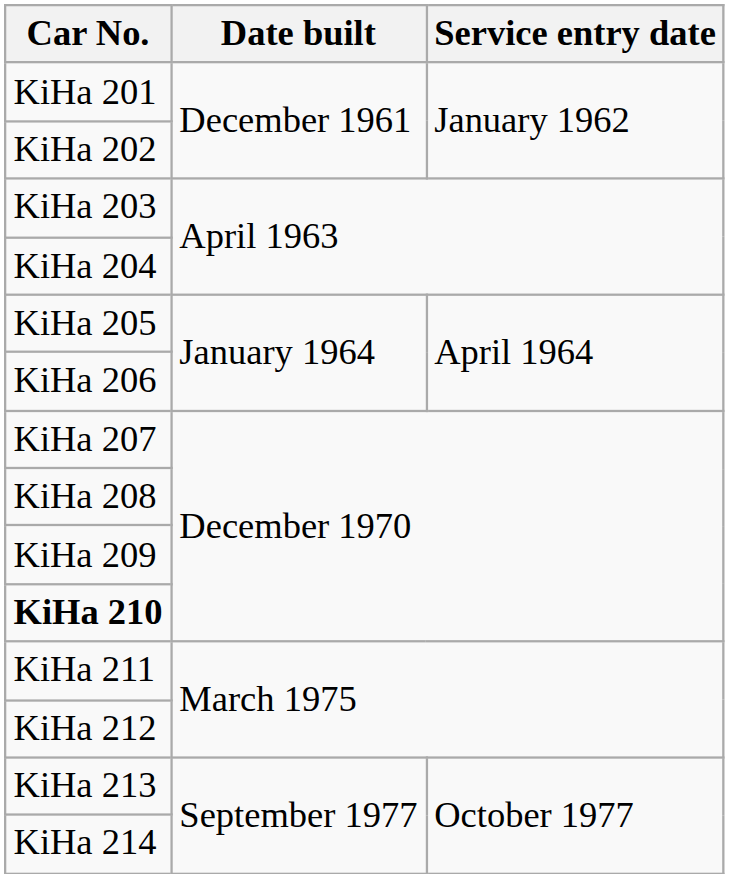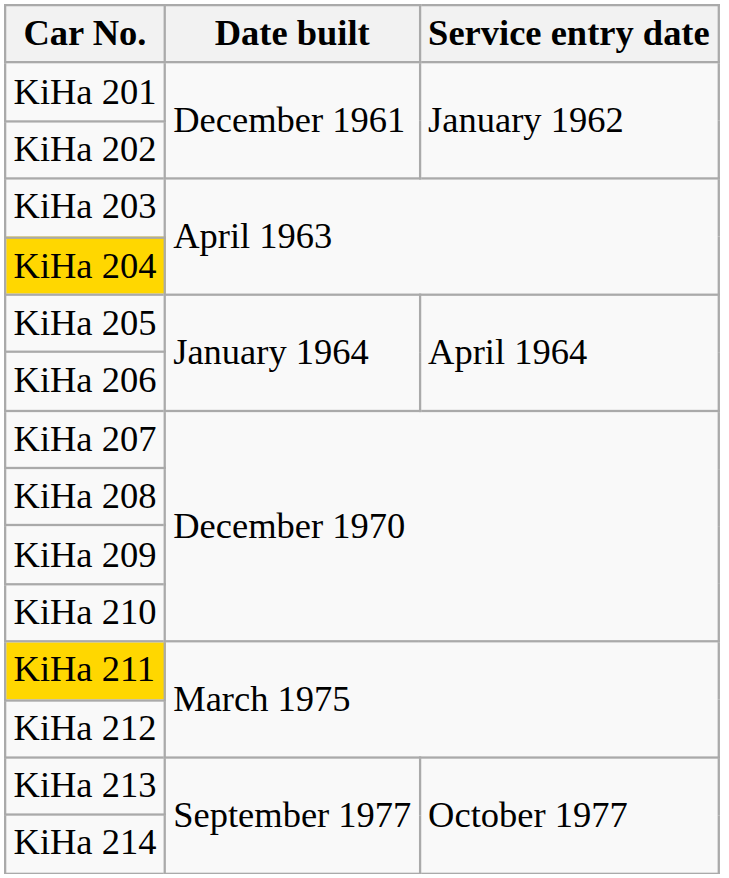(85, 264) no background -> (85, 264) gold background
(88, 611) bold -> (85, 611) normal
(84, 669) no background -> (84, 669) gold background
